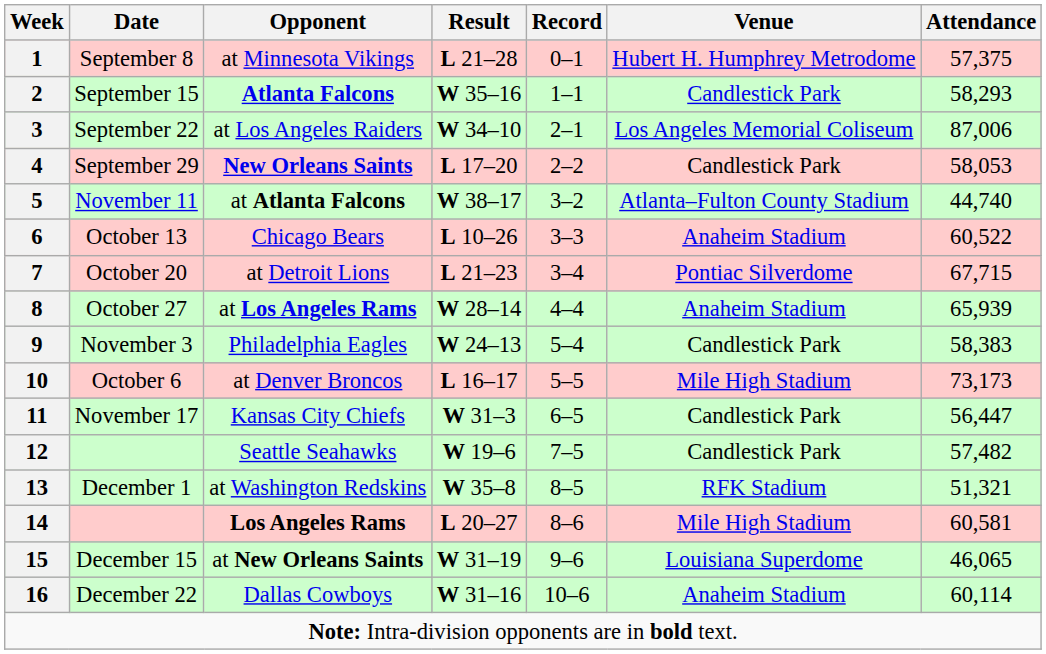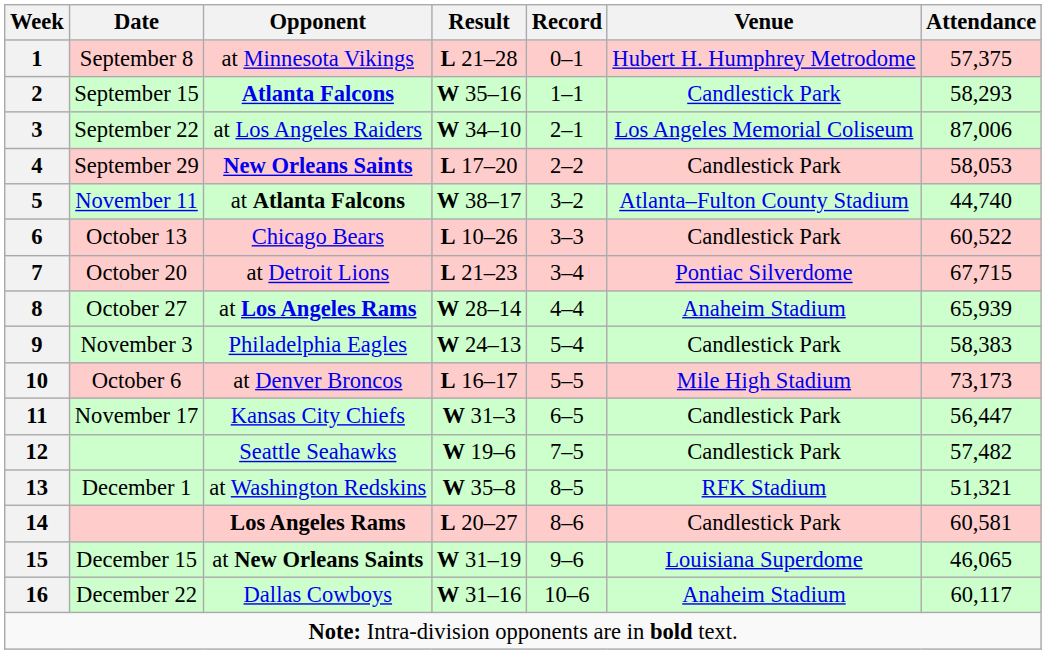(764, 237) Anaheim Stadium -> (764, 237) Candlestick Park
(764, 523) Mile High Stadium -> (764, 523) Candlestick Park
(981, 594) 60,114 -> (981, 594) 60,117
